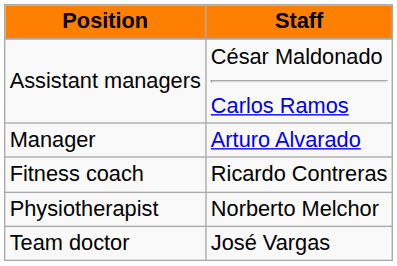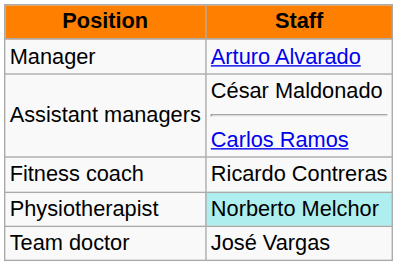rows swapped: (53, 139) <-> (105, 80)
(295, 208) no background -> (295, 208) paleturquoise background
